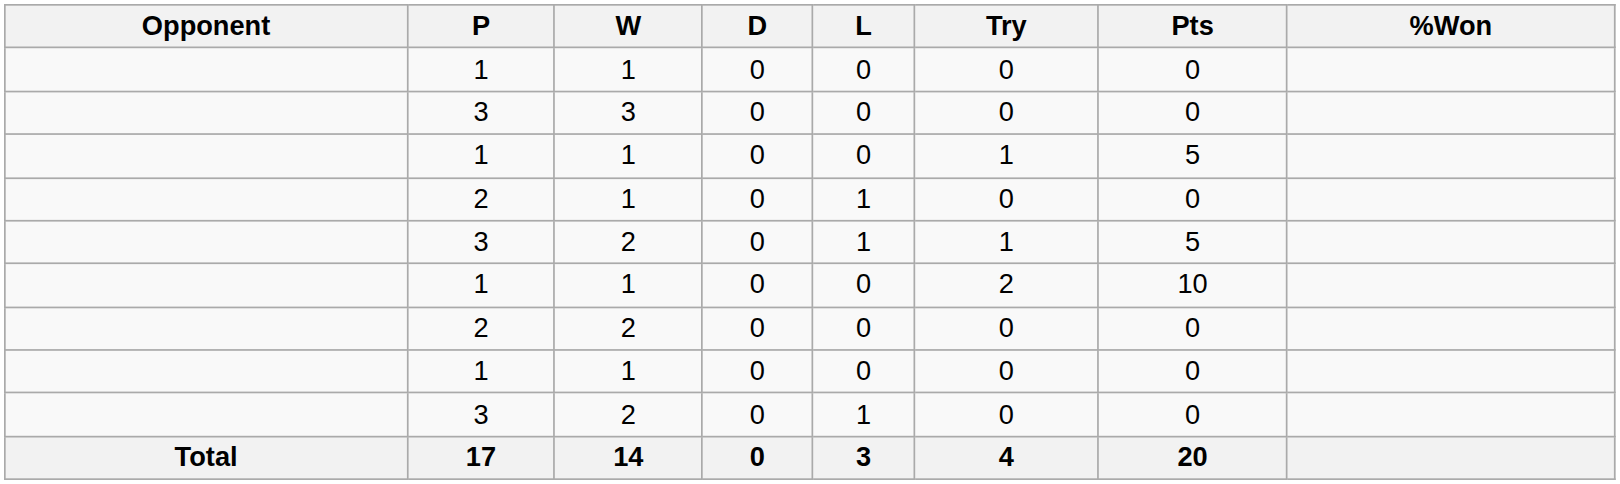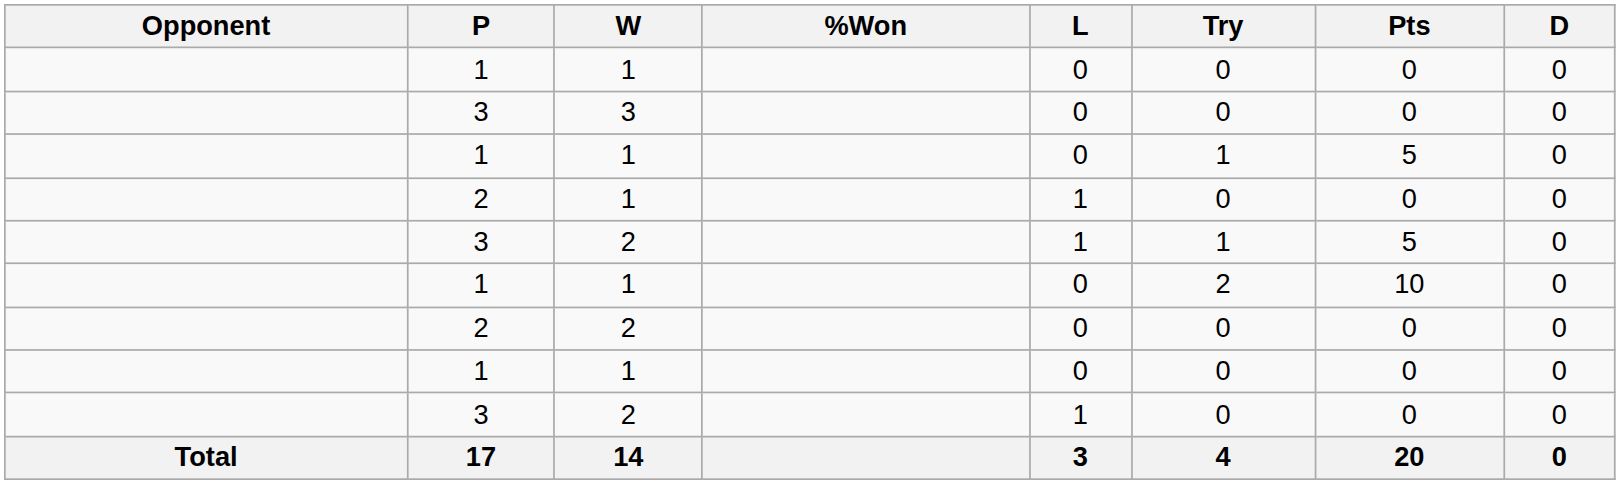columns swapped: (757, 26) <-> (1451, 26)
